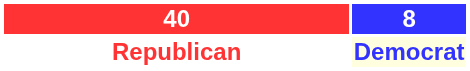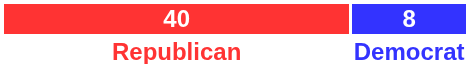(409, 51) lightyellow background -> (409, 51) no background
